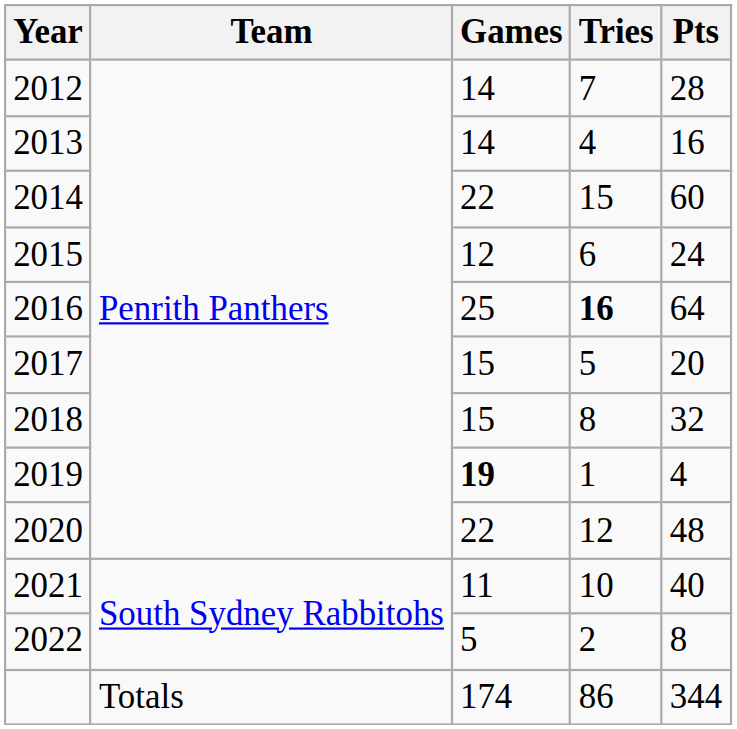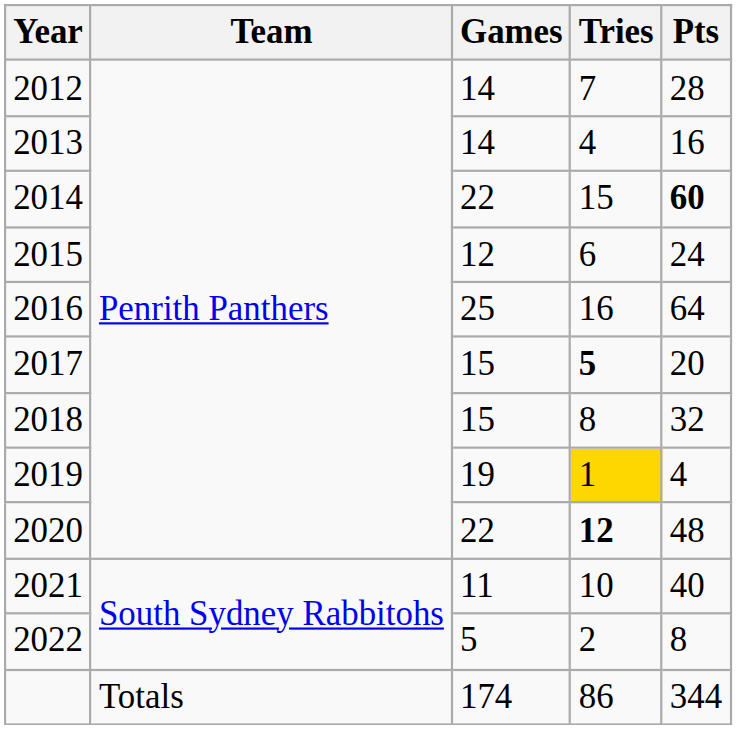(687, 198) normal -> (687, 198) bold
(596, 308) bold -> (596, 308) normal
(587, 364) normal -> (587, 364) bold
(477, 474) bold -> (477, 474) normal
(587, 474) no background -> (587, 474) gold background
(596, 530) normal -> (596, 530) bold
